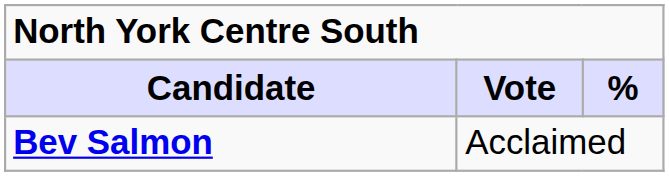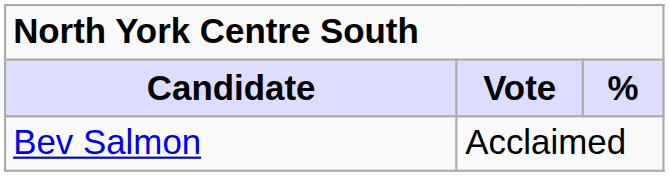(113, 142) bold -> (107, 142) normal
